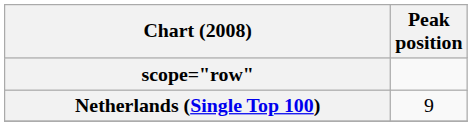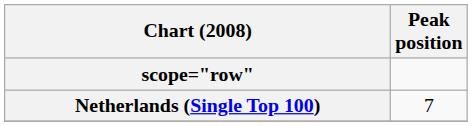(429, 105) 9 -> (429, 105) 7
